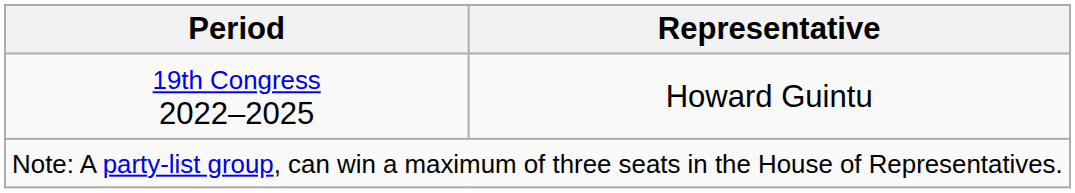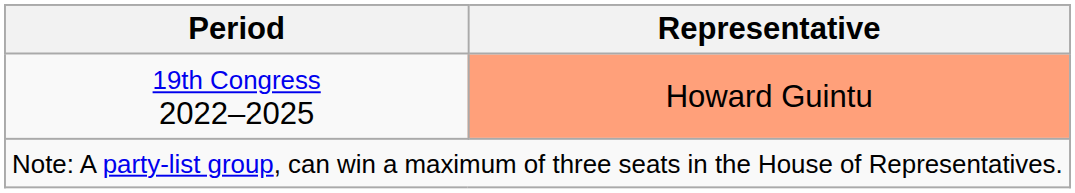(769, 95) no background -> (769, 95) lightsalmon background
